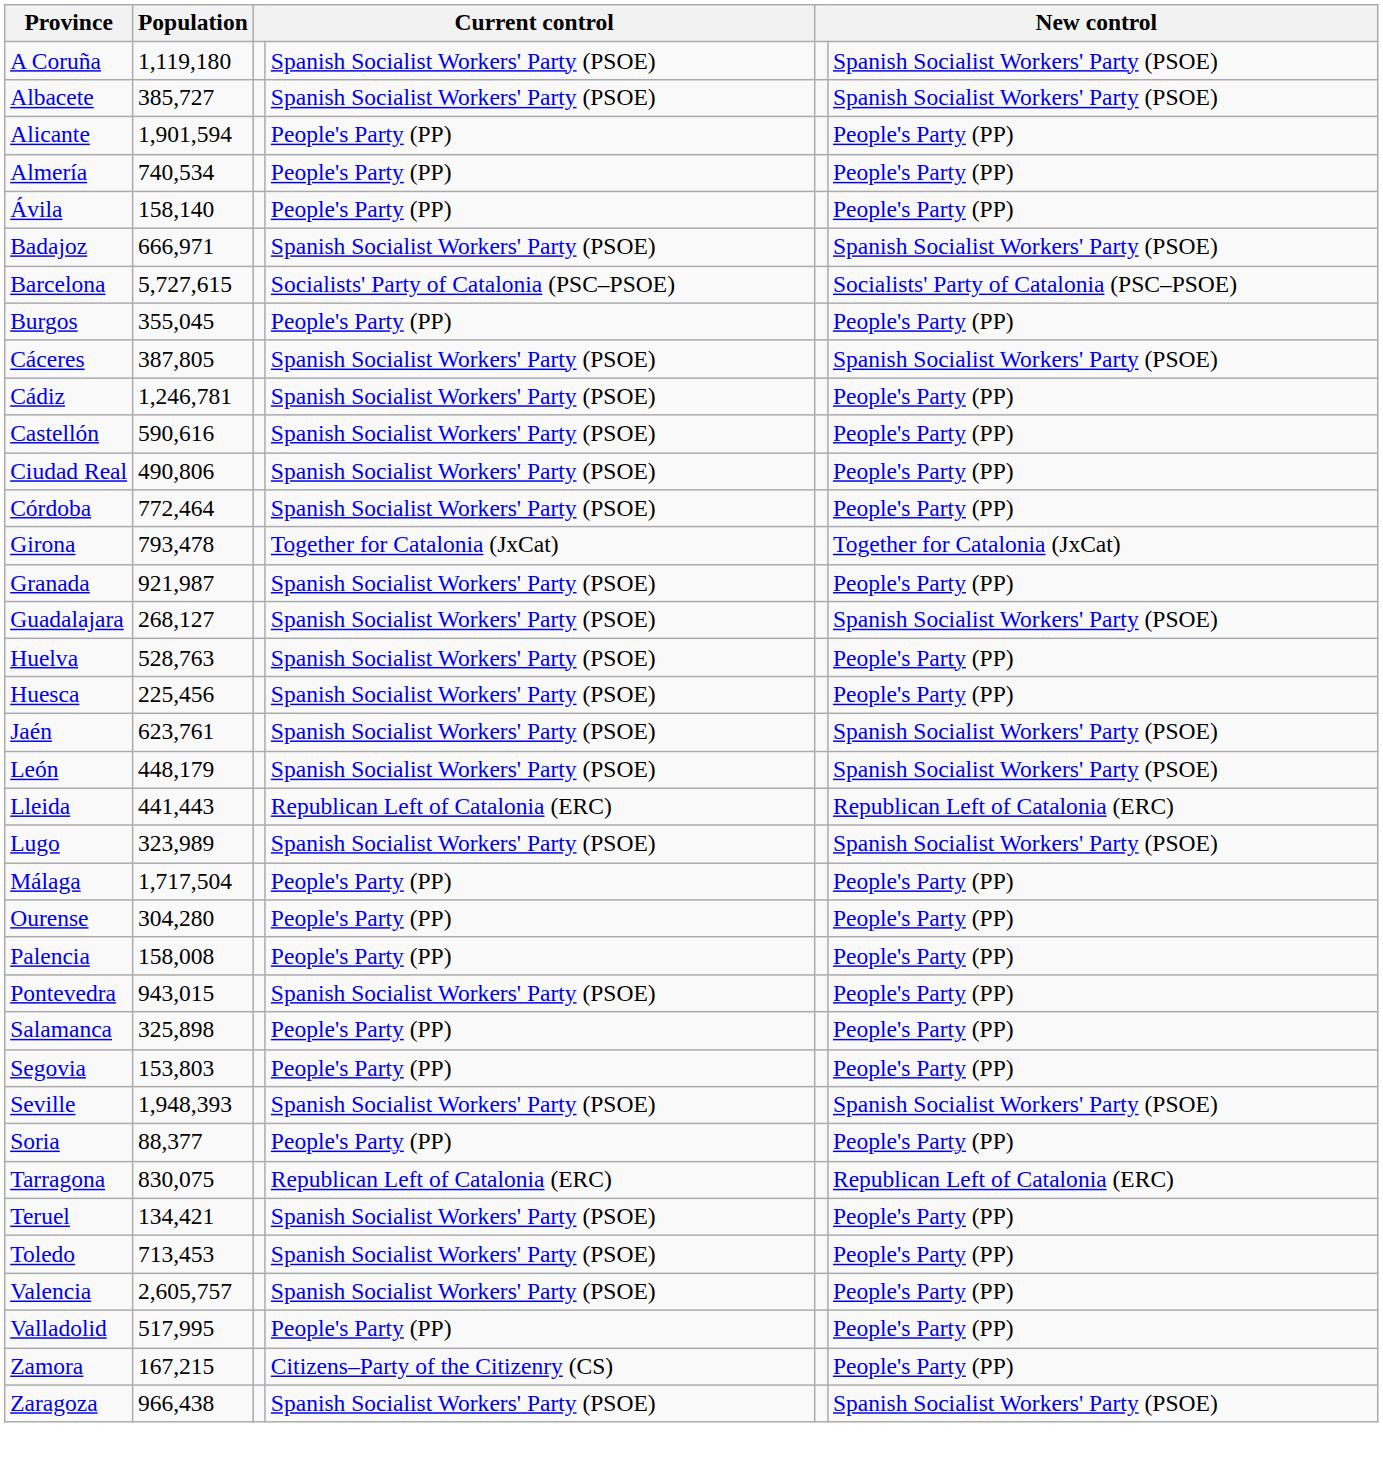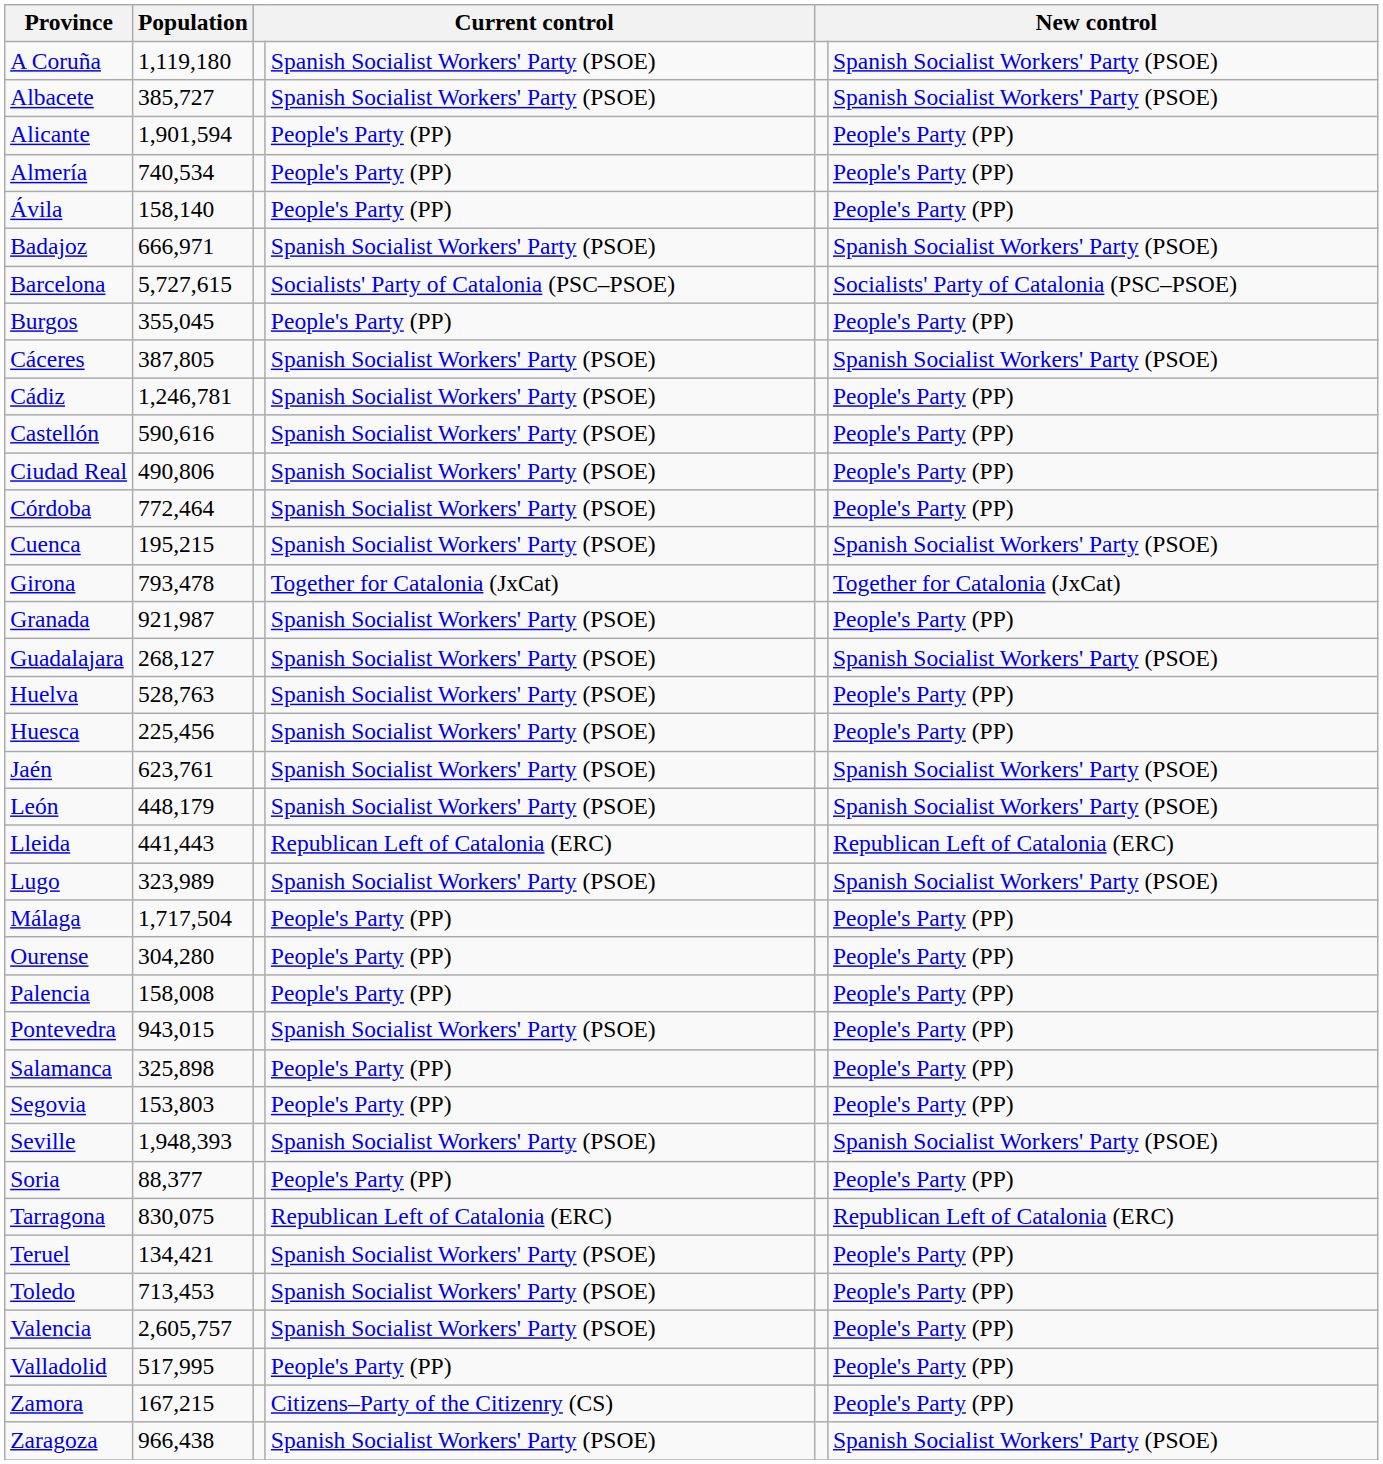+ row: (45, 545)
